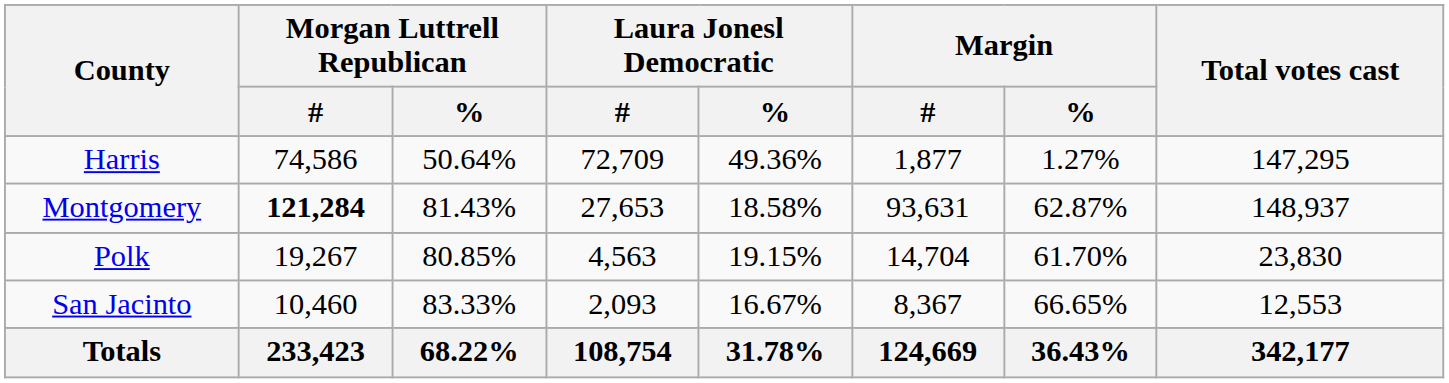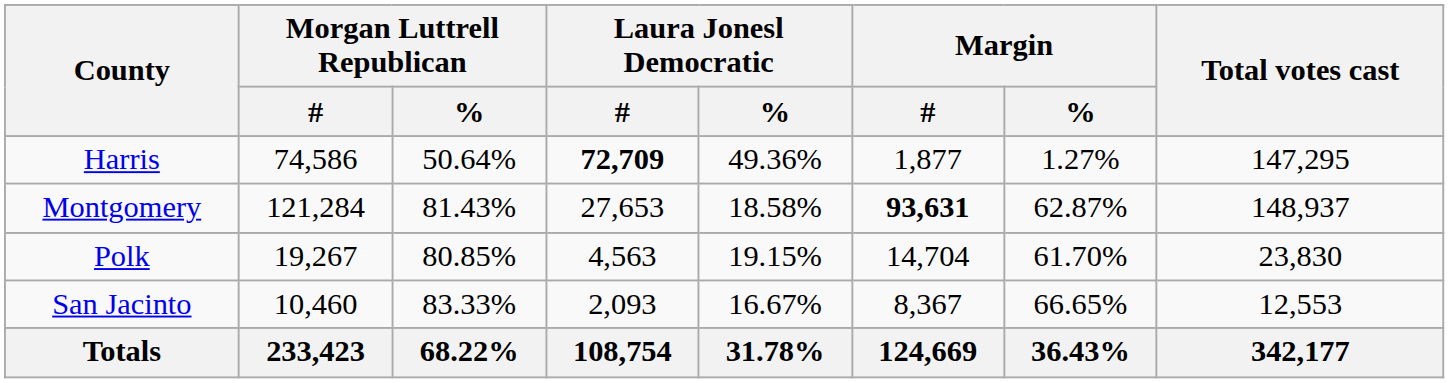(622, 159) normal -> (622, 159) bold
(316, 207) bold -> (316, 207) normal
(928, 207) normal -> (928, 207) bold
